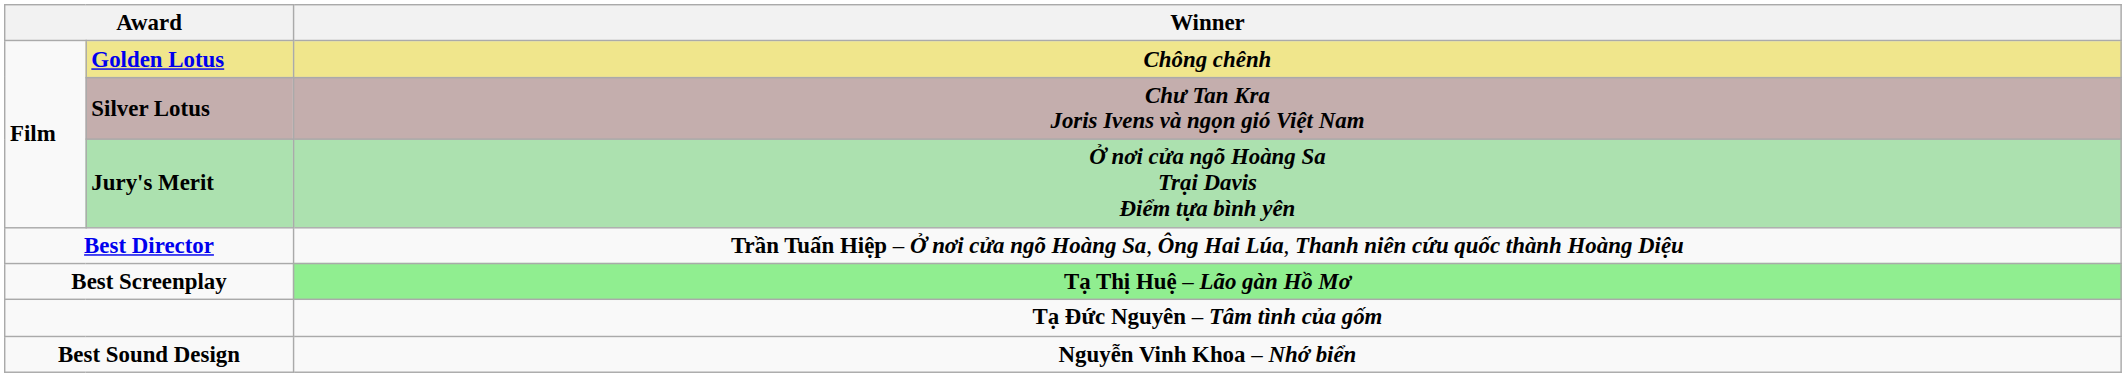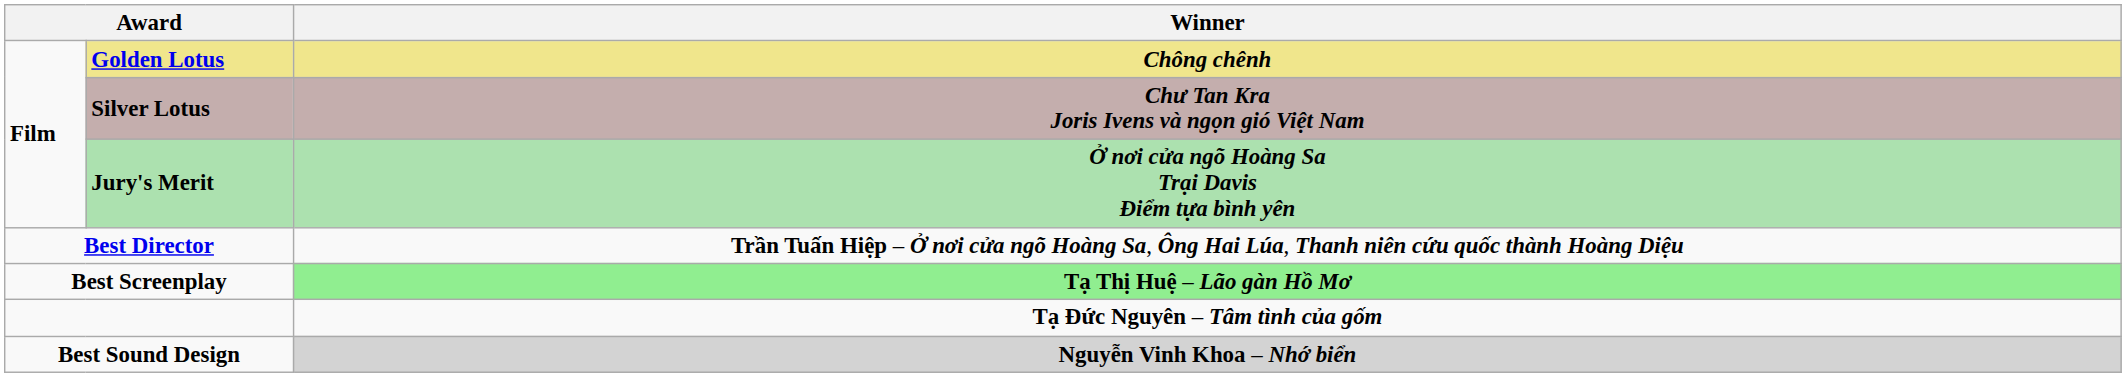(1207, 353) no background -> (1207, 353) lightgrey background
